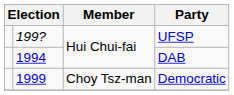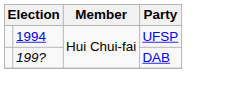(31, 36) 199? -> (31, 36) 1994
(31, 57) 1994 -> (31, 57) 199?
- row: (192, 79)
